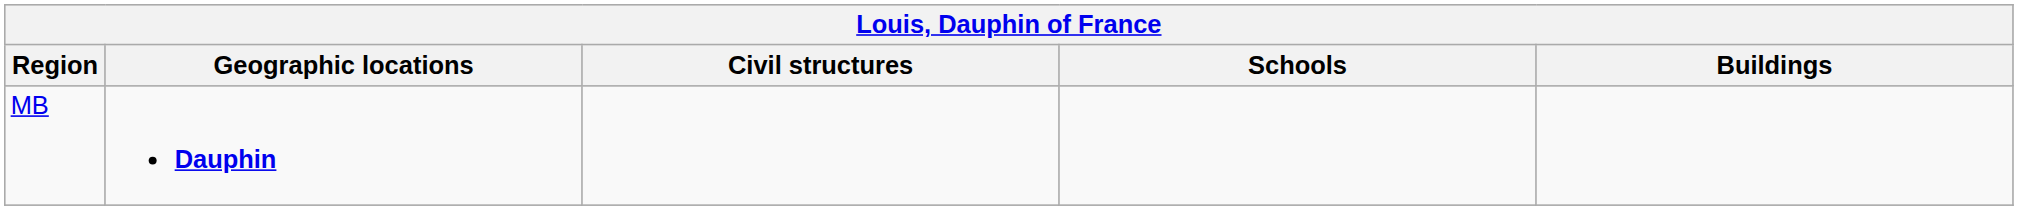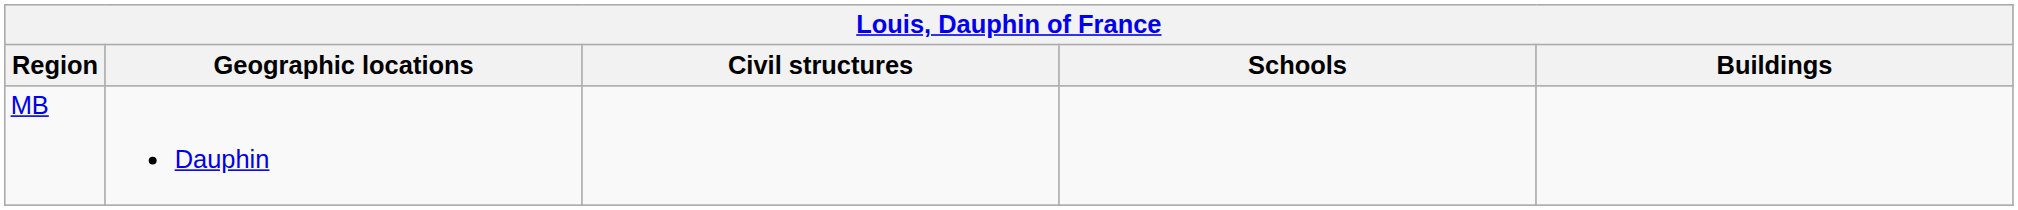(344, 160) bold -> (344, 160) normal
